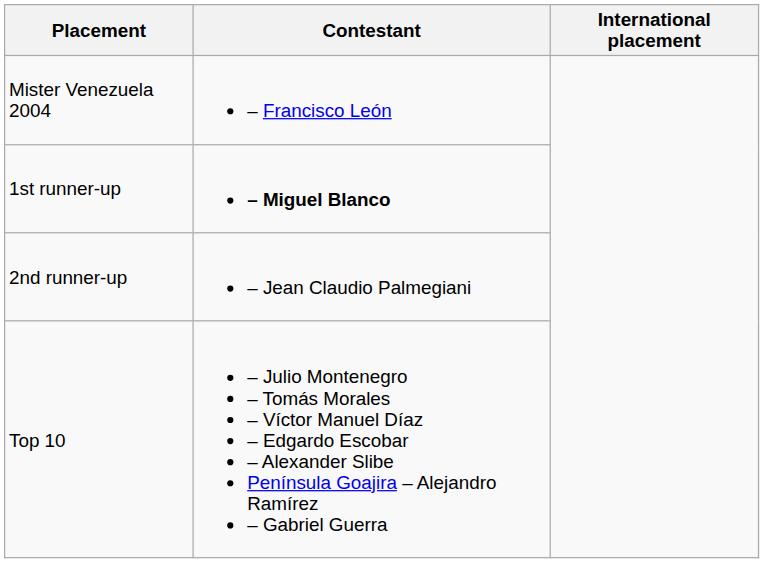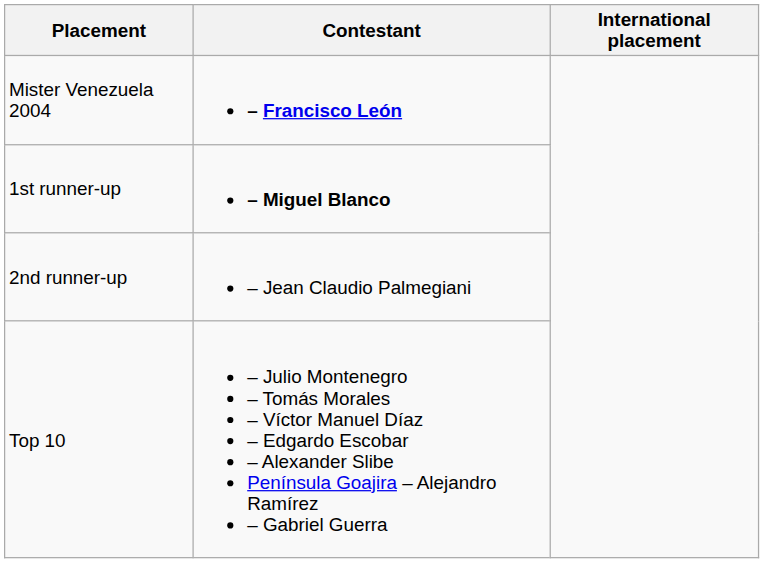(372, 111) normal -> (372, 111) bold
